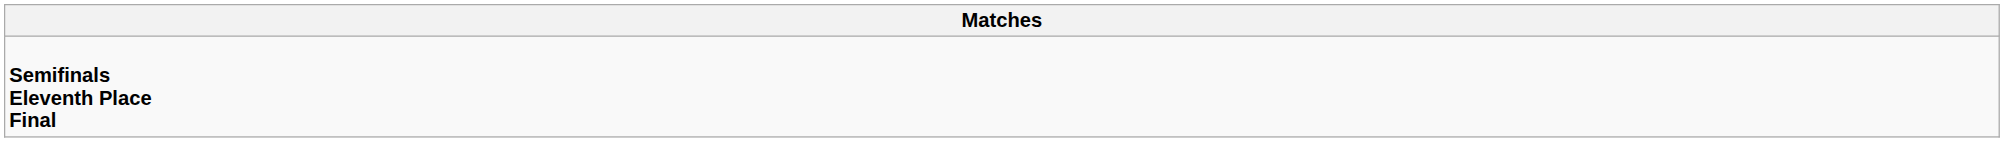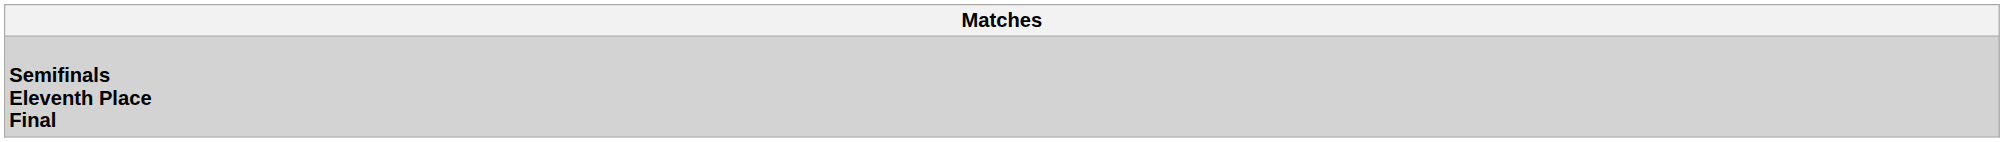(80, 97) no background -> (80, 97) lightgrey background
